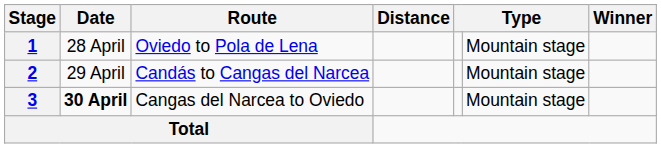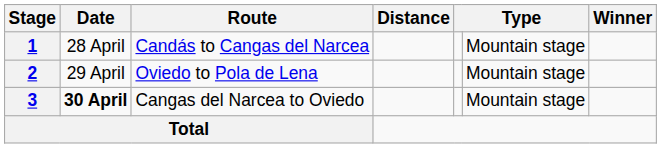(227, 45) Oviedo to Pola de Lena -> (252, 45) Candás to Cangas del Narcea
(252, 73) Candás to Cangas del Narcea -> (227, 73) Oviedo to Pola de Lena
